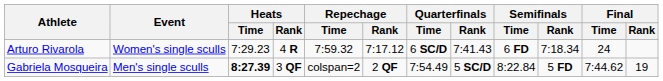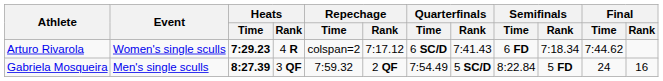(251, 49) normal -> (251, 49) bold
(334, 49) 7:59.32 -> (334, 49) colspan=2
(604, 49) 24 -> (604, 49) 7:44.62
(334, 67) colspan=2 -> (334, 67) 7:59.32
(604, 67) 7:44.62 -> (604, 67) 24
(642, 67) 19 -> (642, 67) 16
